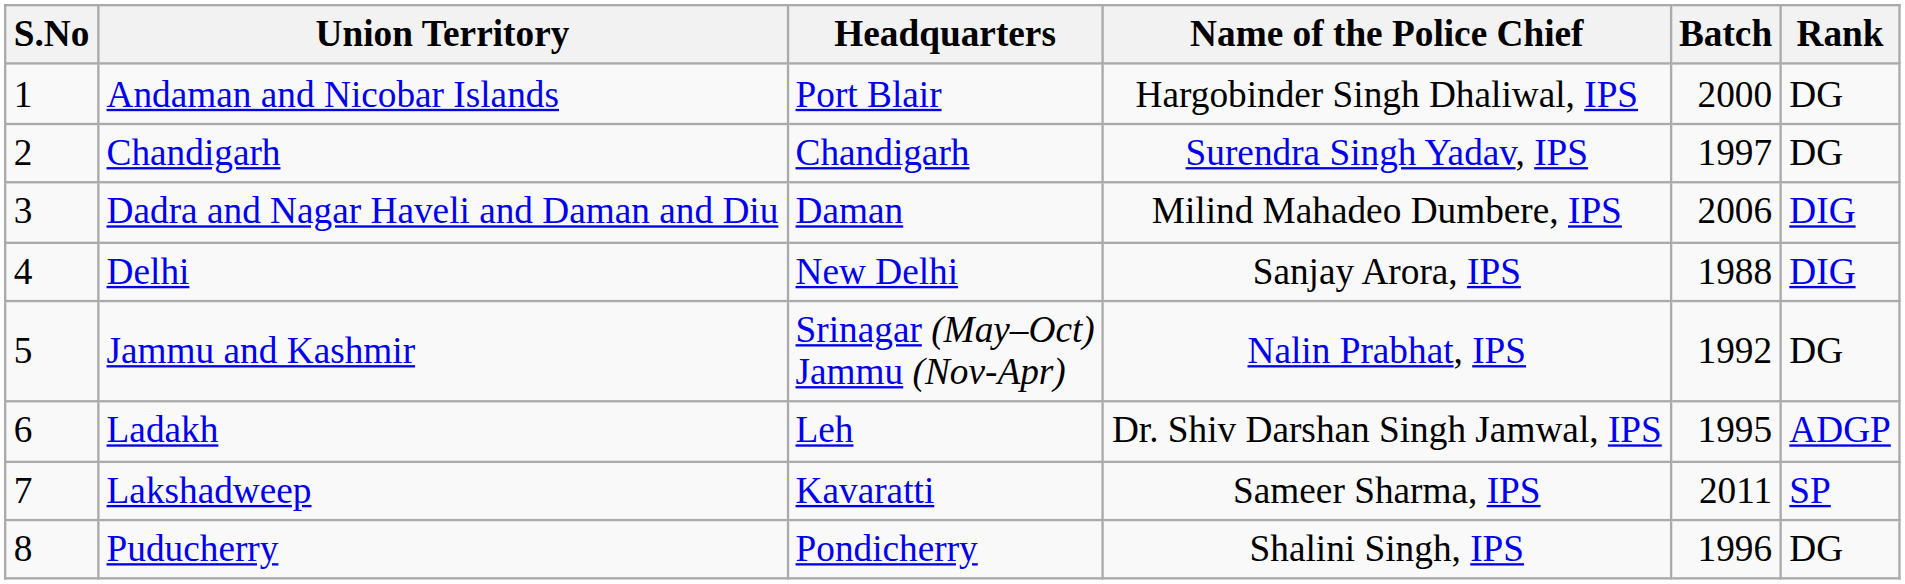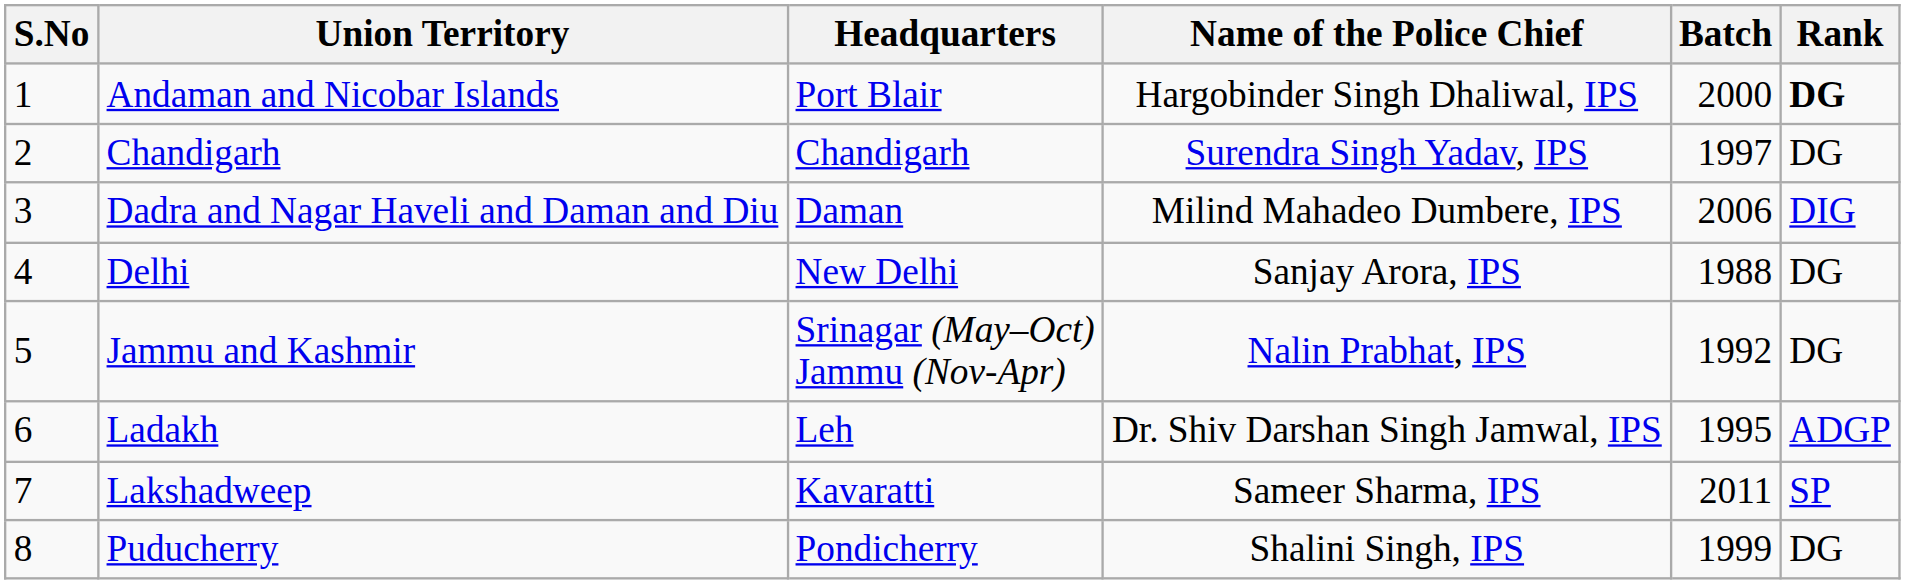(1816, 93) normal -> (1817, 93) bold
(1822, 270) DIG -> (1816, 270) DG
(1735, 548) 1996 -> (1735, 548) 1999
